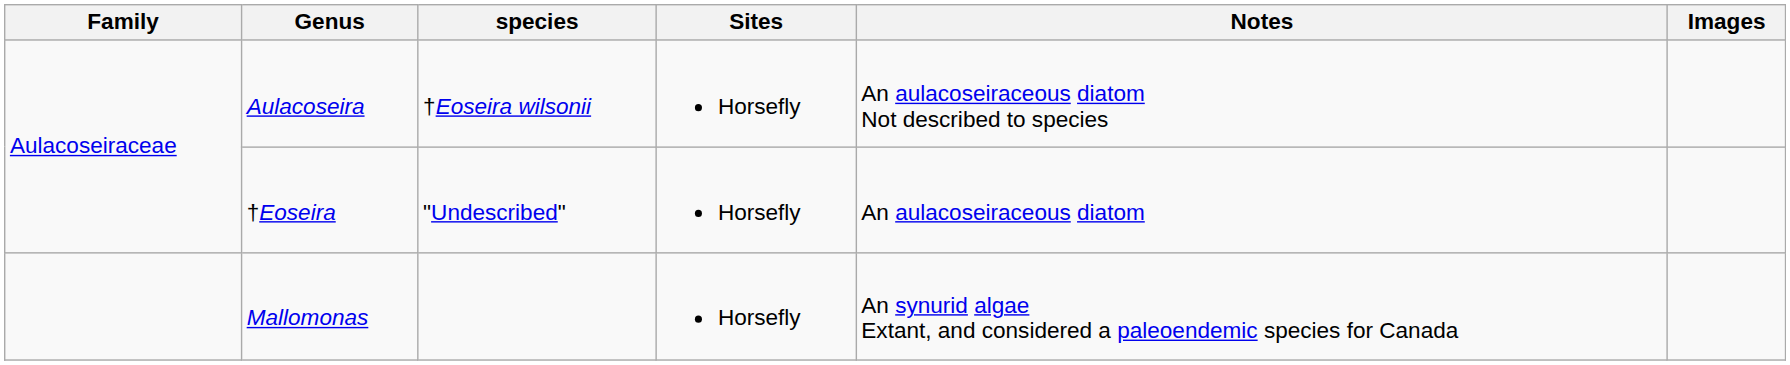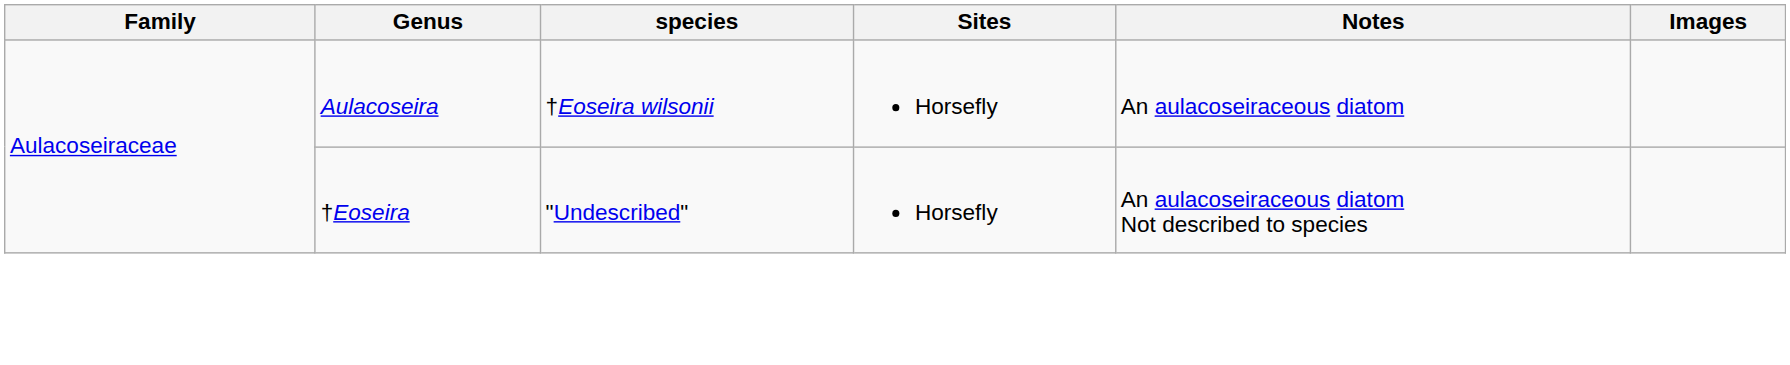(1003, 106) An aulacoseiraceous diatom Not described to species -> (1263, 106) An aulacoseiraceous diatom
(1003, 212) An aulacoseiraceous diatom -> (1263, 212) An aulacoseiraceous diatom Not described to species
- row: (307, 318)
